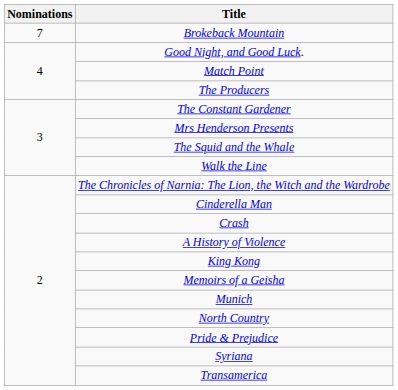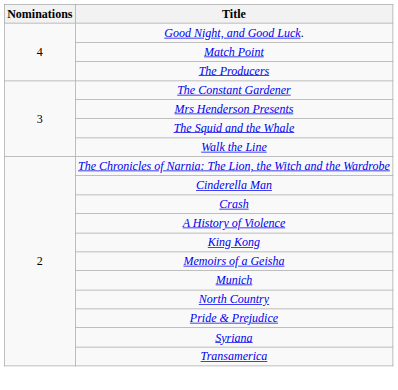- row: (234, 33)
